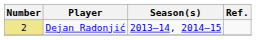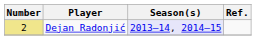(176, 28) no background -> (176, 28) lavender background
